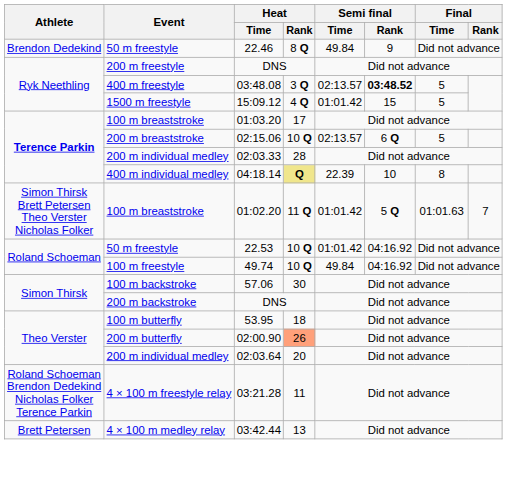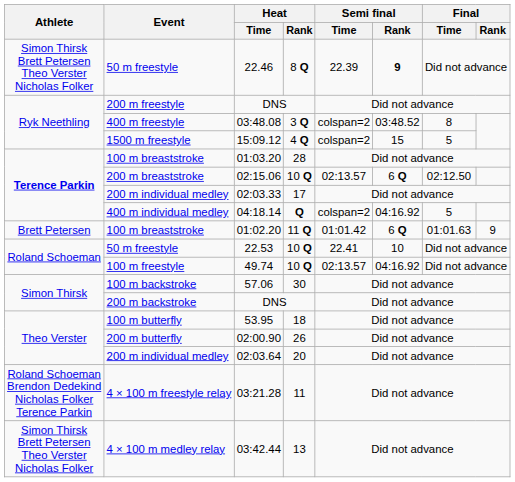(54, 49) Brendon Dedekind -> (54, 68) Simon Thirsk Brett Petersen Theo Verster Nicholas Folker
(340, 49) 49.84 -> (344, 68) 22.39
(390, 49) normal -> (397, 68) bold
(340, 85) 02:13.57 -> (344, 123) colspan=2
(390, 85) bold -> (397, 123) normal
(442, 85) 5 -> (449, 123) 8
(340, 103) 01:01.42 -> (344, 141) colspan=2
(299, 121) 17 -> (299, 159) 28
(442, 139) 5 -> (449, 176) 02:12.50
(299, 157) 28 -> (299, 194) 17
(299, 175) khaki background -> (299, 212) no background
(340, 175) 22.39 -> (344, 212) colspan=2
(390, 175) 10 -> (397, 212) 04:16.92
(442, 175) 8 -> (449, 212) 5
(54, 211) Simon Thirsk Brett Petersen Theo Verster Nicholas Folker -> (54, 230) Brett Petersen
(390, 211) 5 Q -> (397, 230) 6 Q
(485, 211) 7 -> (493, 230) 9
(340, 248) 01:01.42 -> (344, 248) 22.41
(390, 248) 04:16.92 -> (397, 248) 10
(340, 266) 49.84 -> (344, 266) 02:13.57
(299, 338) lightsalmon background -> (299, 338) no background
(54, 430) Brett Petersen -> (54, 449) Simon Thirsk Brett Petersen Theo Verster Nicholas Folker
